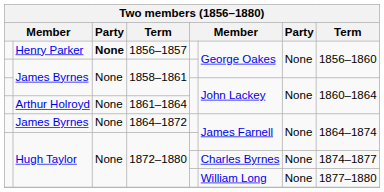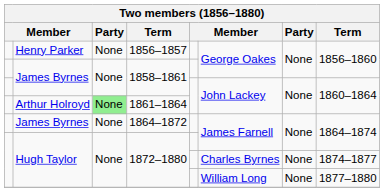(110, 50) bold -> (109, 50) normal
(109, 104) no background -> (109, 104) lightgreen background
